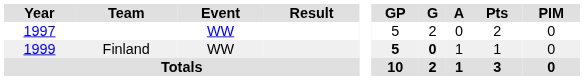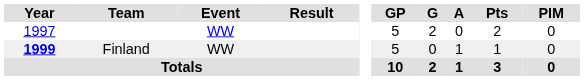(39, 49) normal -> (39, 49) bold
(395, 49) bold -> (395, 49) normal
(433, 49) bold -> (433, 49) normal
